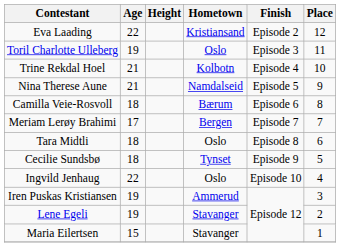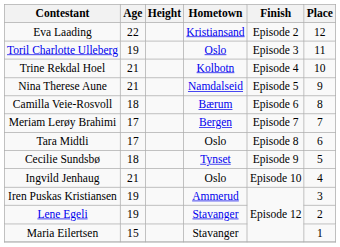(133, 141) 18 -> (133, 141) 17
(133, 178) 22 -> (133, 178) 21
